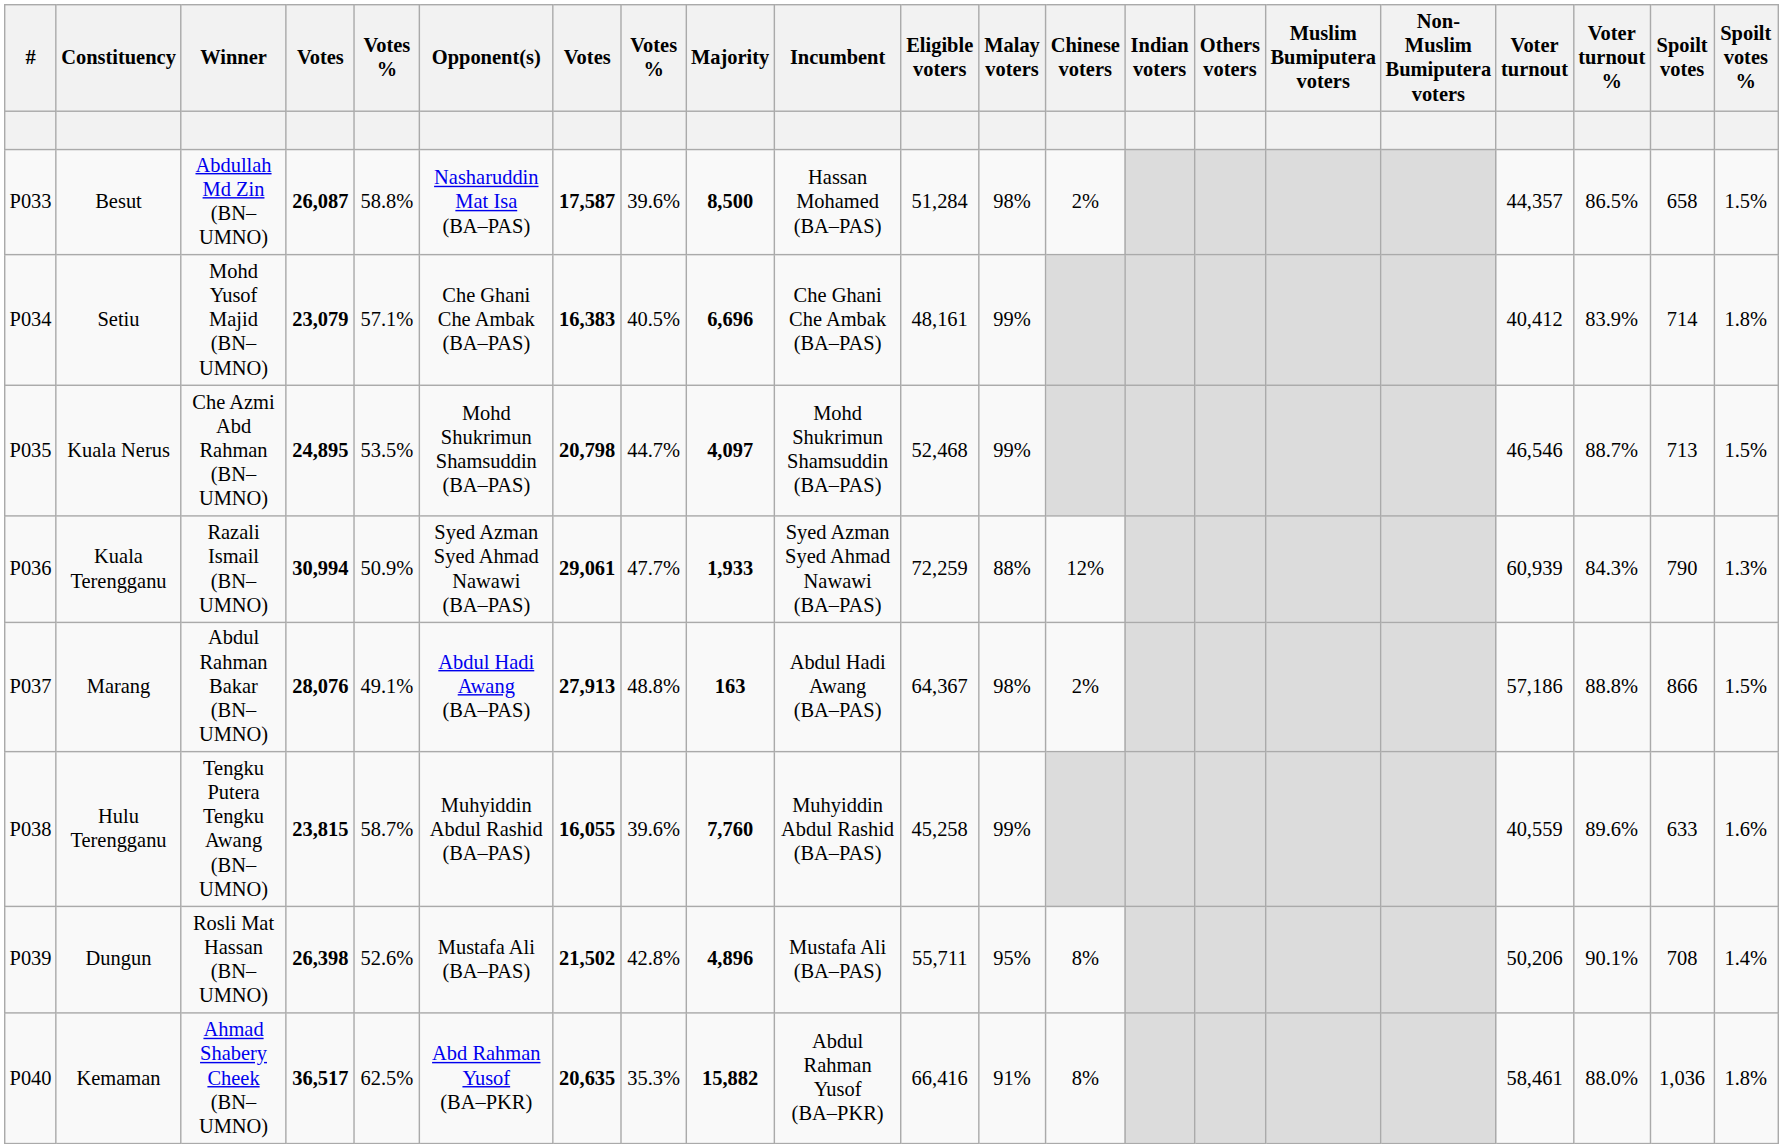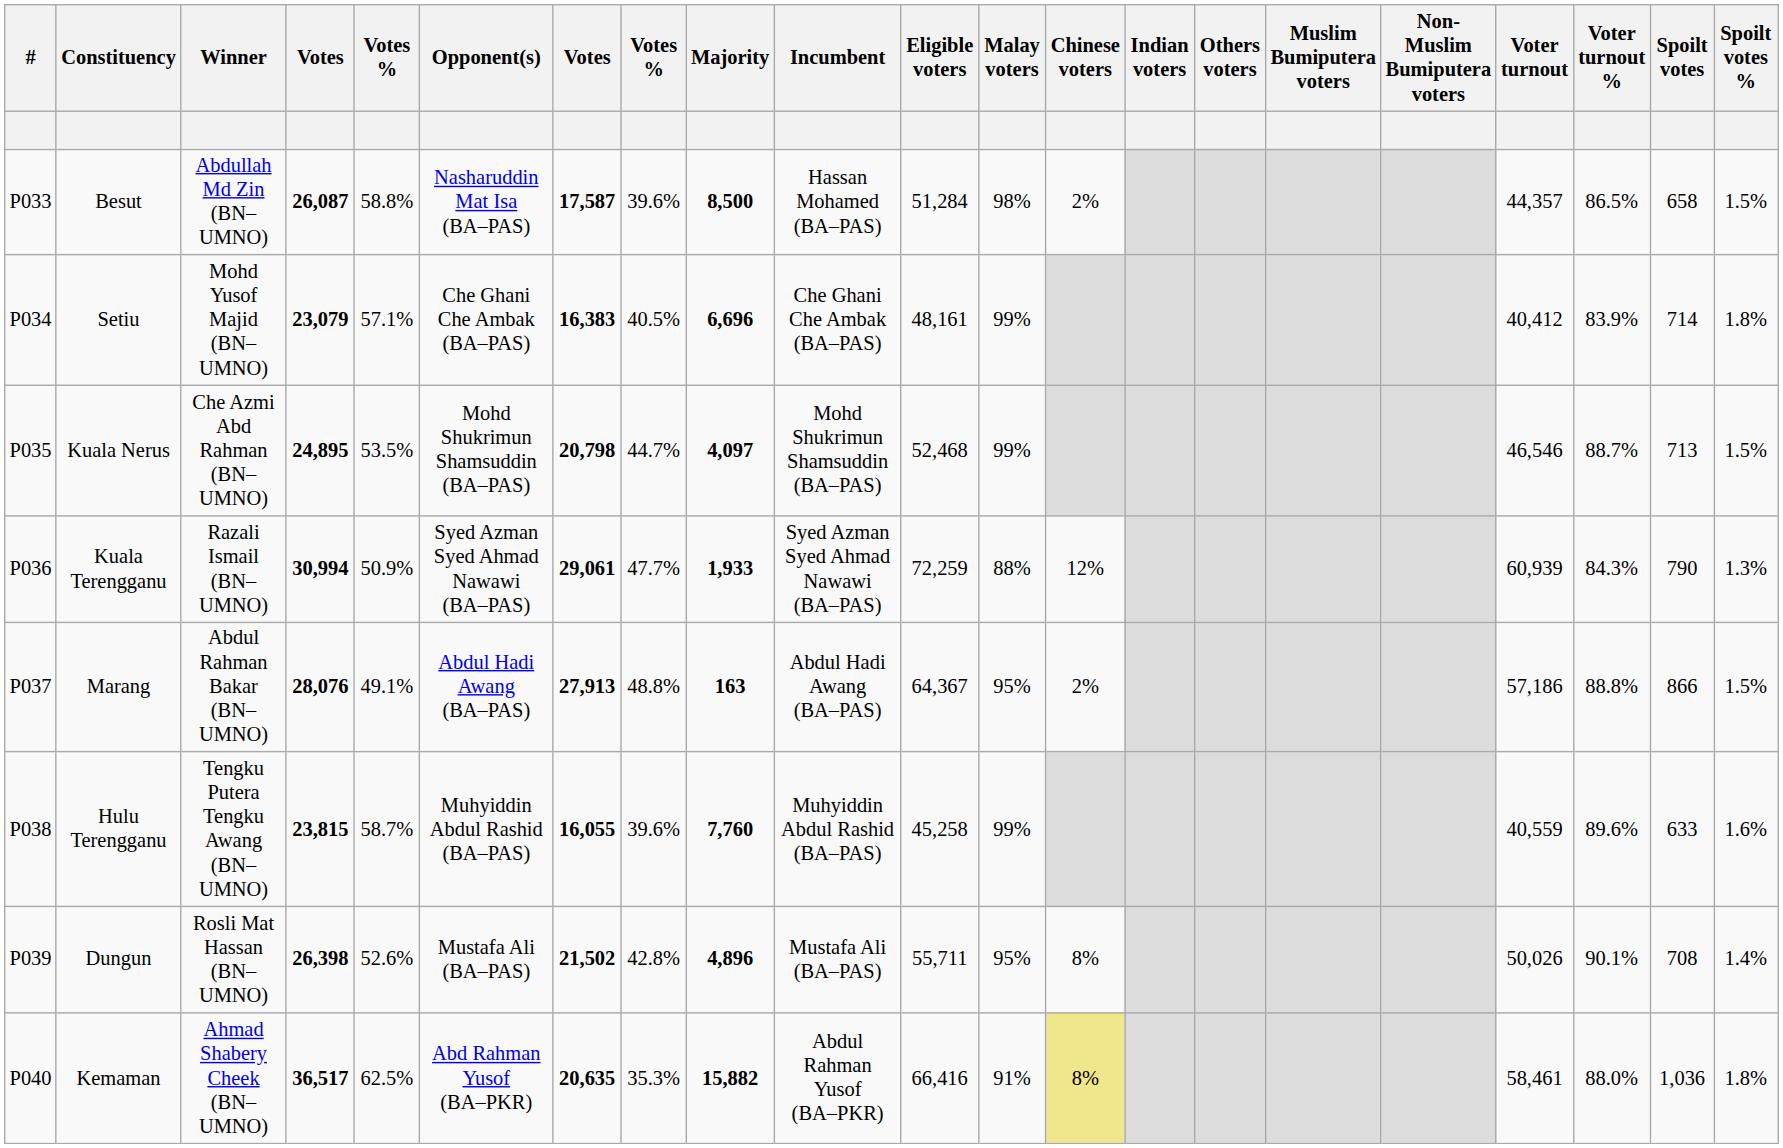(1012, 687) 98% -> (1012, 687) 95%
(1535, 959) 50,206 -> (1535, 959) 50,026
(1085, 1077) no background -> (1085, 1077) khaki background
